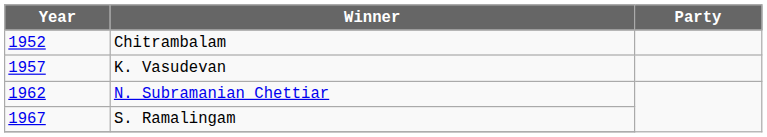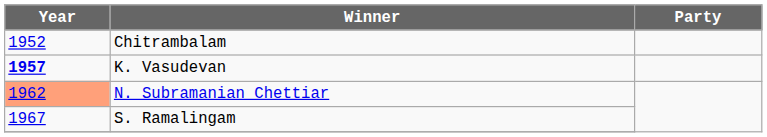(27, 68) normal -> (27, 68) bold
(27, 94) no background -> (27, 94) lightsalmon background
